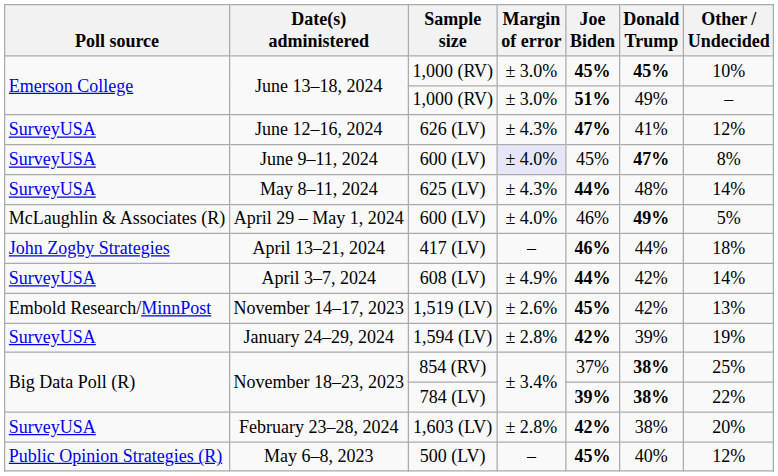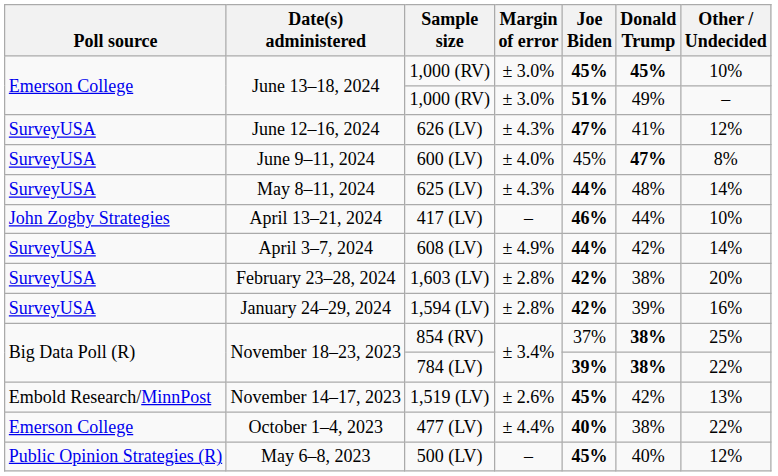(531, 159) lavender background -> (528, 159) no background
- row: (319, 219)
(729, 248) 18% -> (726, 219) 10%
rows swapped: (319, 426) <-> (319, 308)
(729, 337) 19% -> (726, 308) 16%
+ row: (316, 426)
